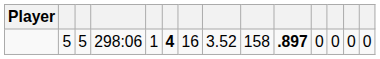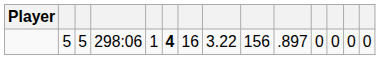(221, 41) 3.52 -> (221, 41) 3.22
(257, 41) 158 -> (257, 41) 156
(292, 41) bold -> (292, 41) normal
